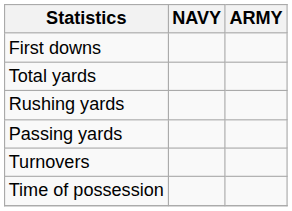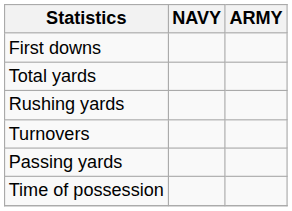rows swapped: (66, 133) <-> (49, 162)
